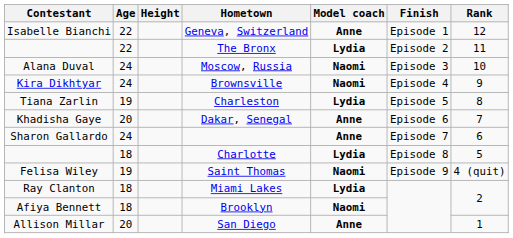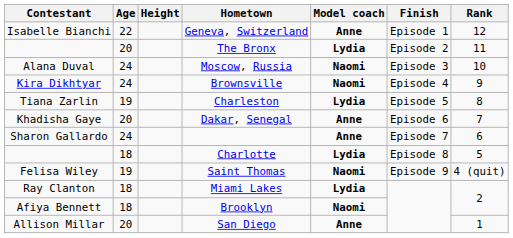(126, 48) 22 -> (126, 48) 20
